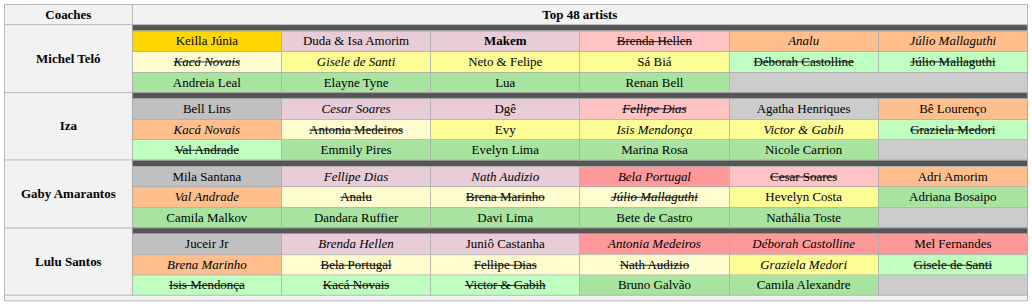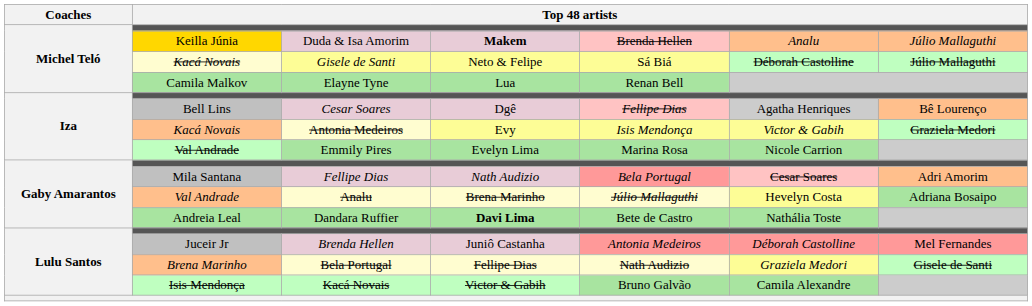(207, 82) Andreia Leal -> (207, 82) Camila Malkov
(207, 217) Camila Malkov -> (207, 217) Andreia Leal
(505, 217) normal -> (505, 217) bold
